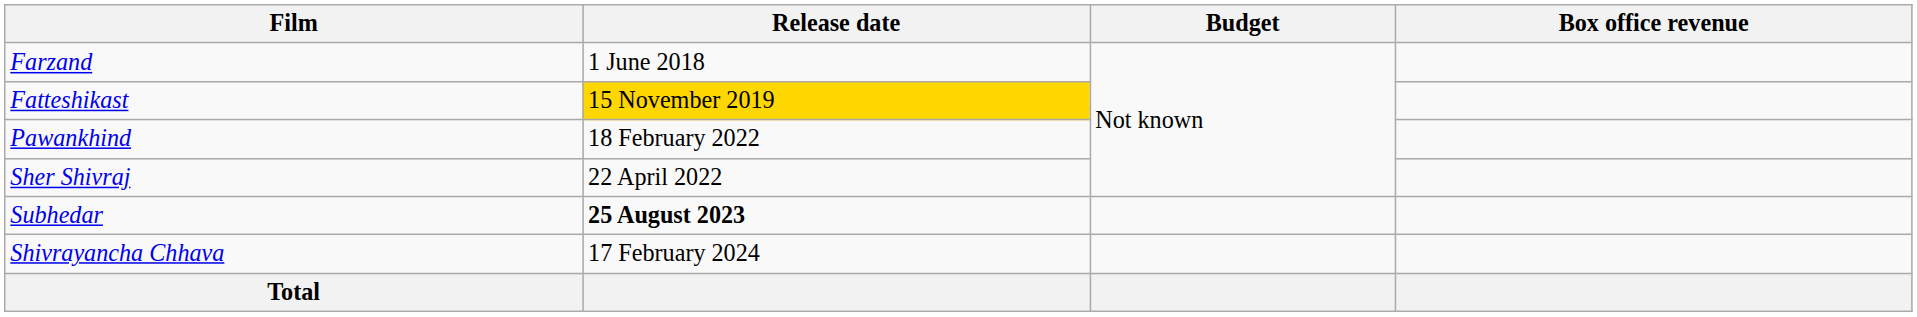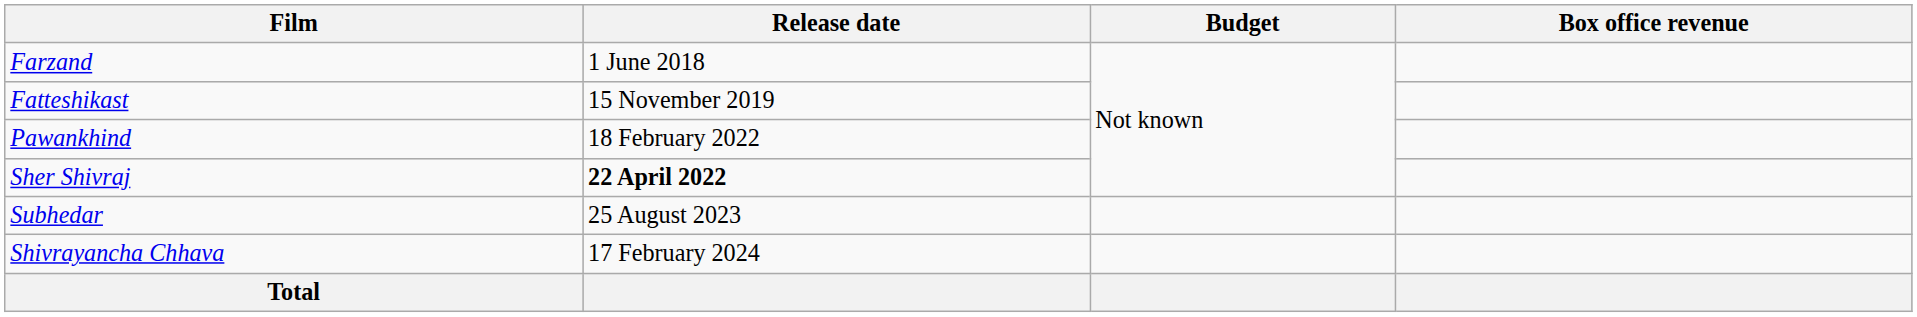(681, 100) gold background -> (681, 100) no background
(655, 176) normal -> (657, 176) bold
(667, 215) bold -> (665, 215) normal
